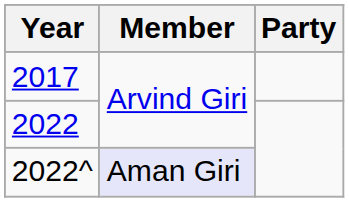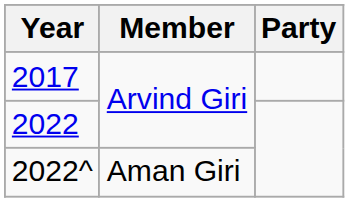(174, 171) lavender background -> (174, 171) no background
